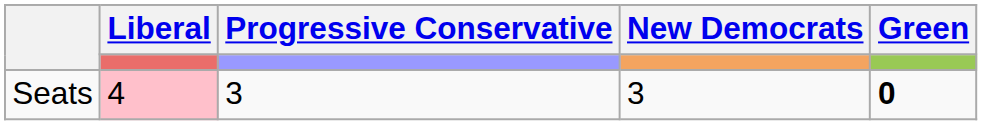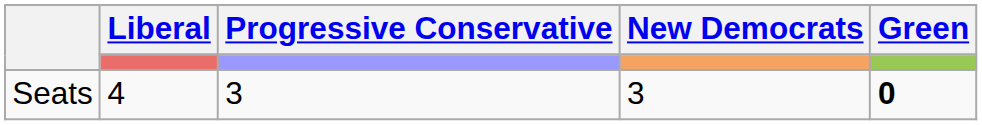(116, 94) pink background -> (116, 94) no background
